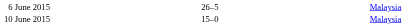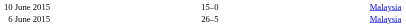rows swapped: (29, 7) <-> (27, 19)
